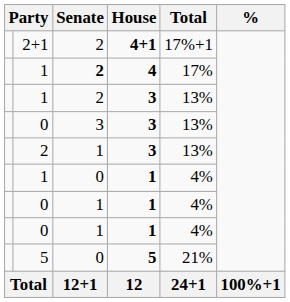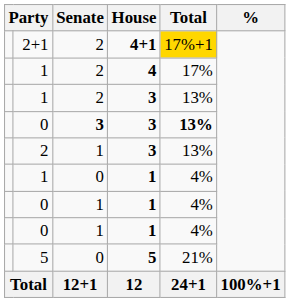(188, 44) no background -> (188, 44) gold background
(100, 71) bold -> (100, 71) normal
(100, 124) normal -> (100, 124) bold
(197, 124) normal -> (196, 124) bold
